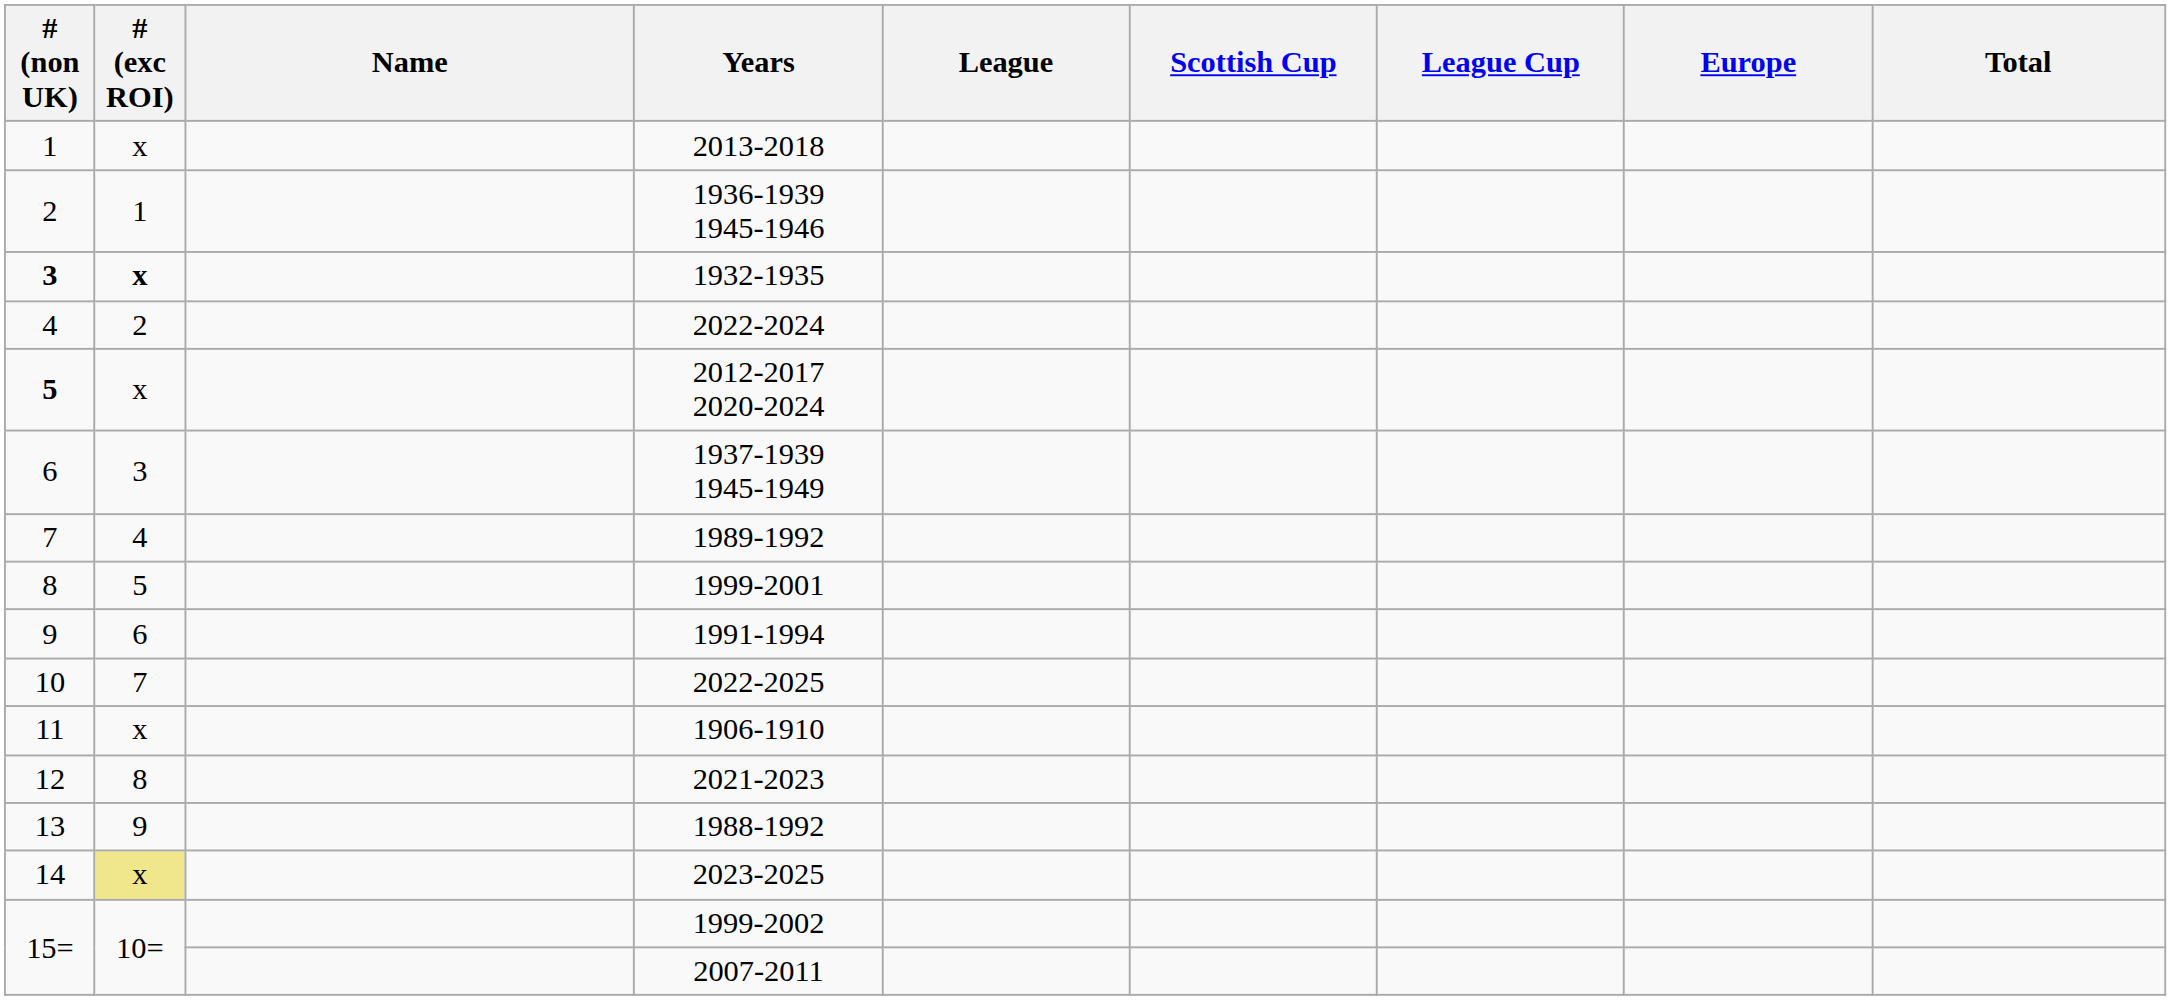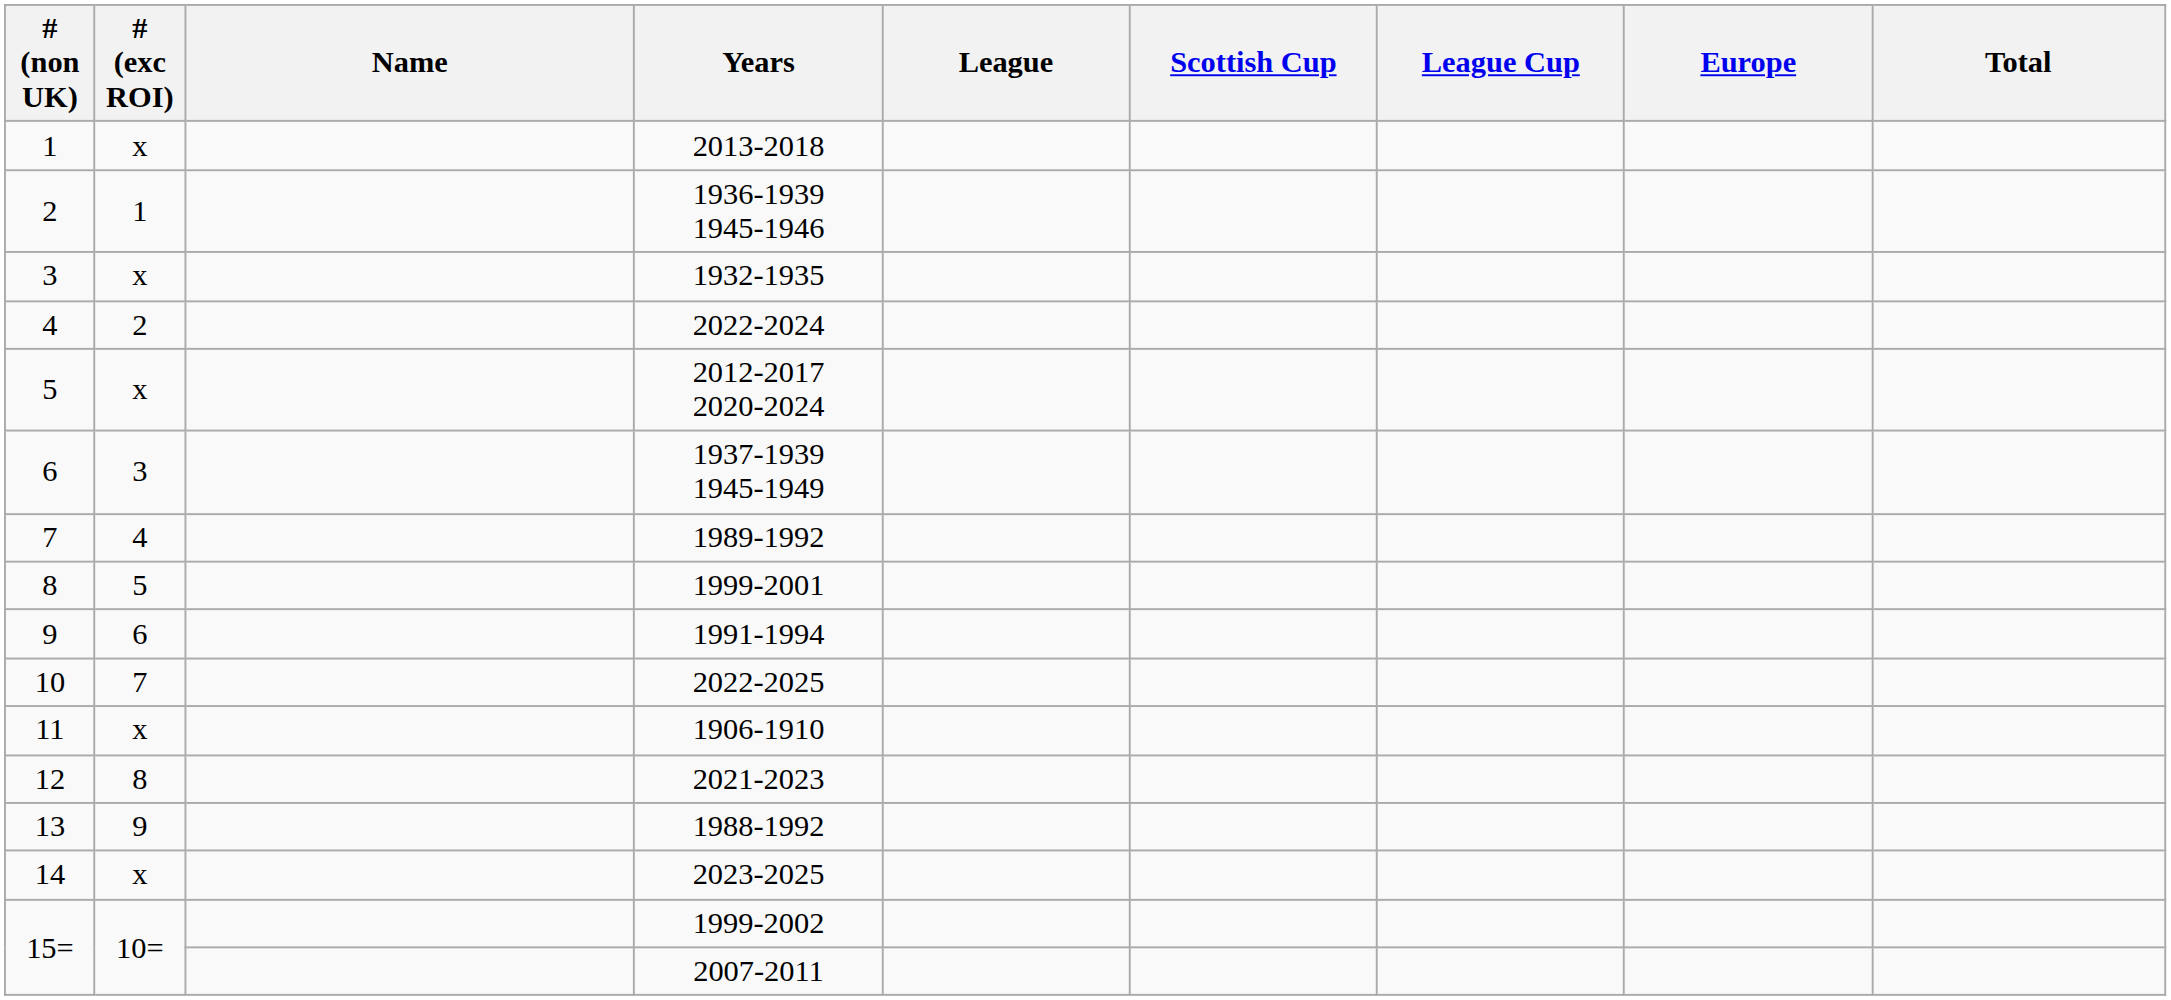(50, 275) bold -> (50, 275) normal
(140, 275) bold -> (140, 275) normal
(50, 389) bold -> (50, 389) normal
(140, 874) khaki background -> (140, 874) no background
